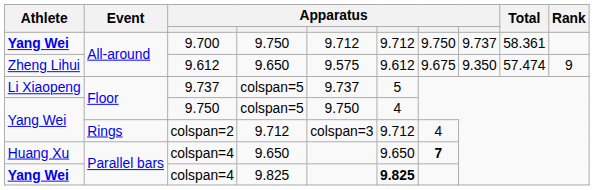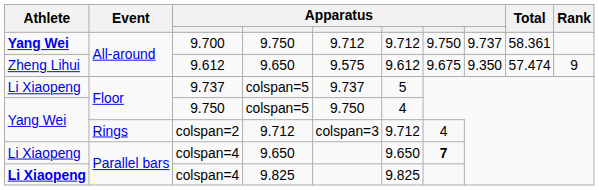(38, 153) Huang Xu -> (44, 153) Li Xiaopeng
(38, 175) Yang Wei -> (47, 175) Li Xiaopeng
(397, 175) bold -> (403, 175) normal
